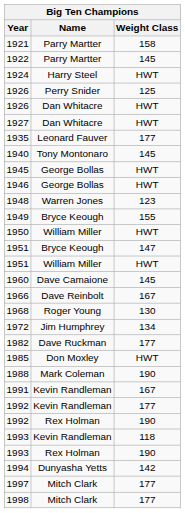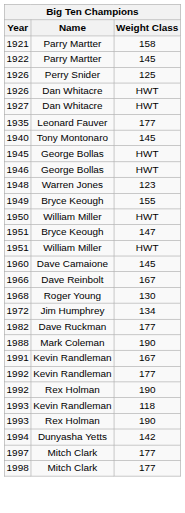- row: (18, 75)
- row: (18, 358)
